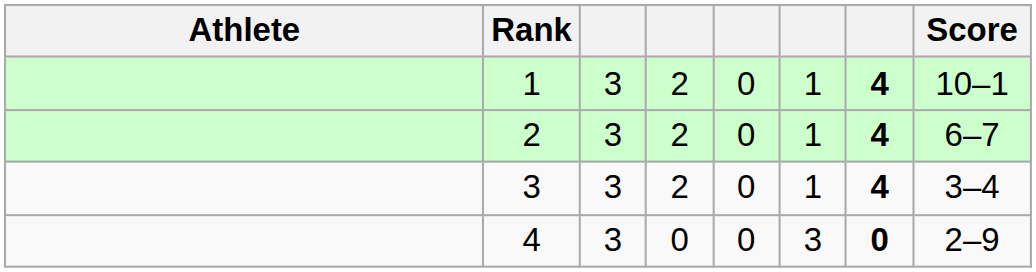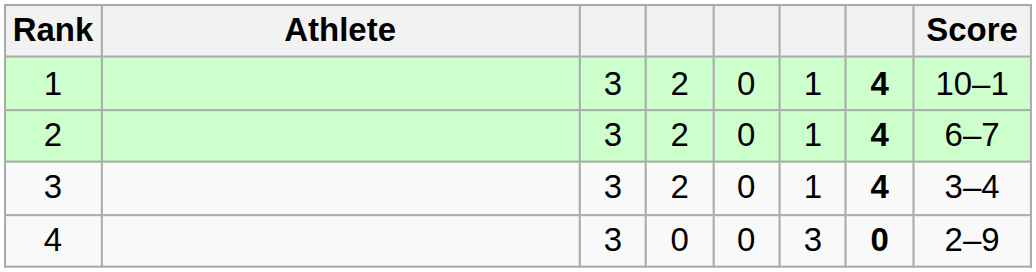columns swapped: (532, 30) <-> (244, 30)
